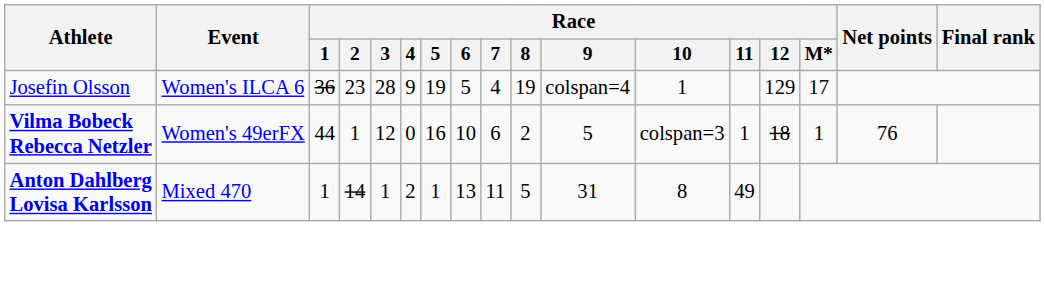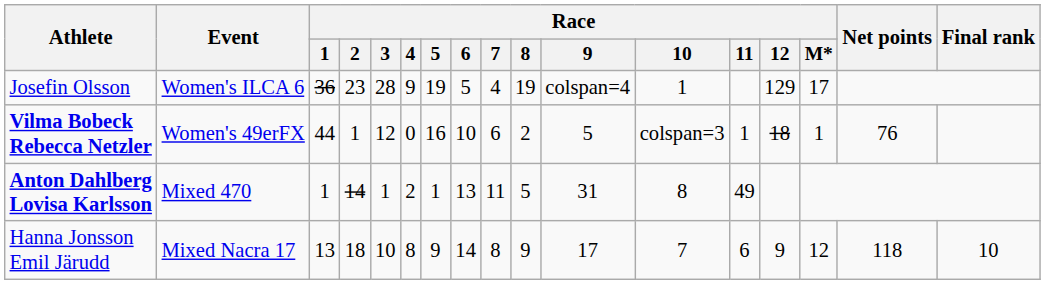+ row: (72, 250)
